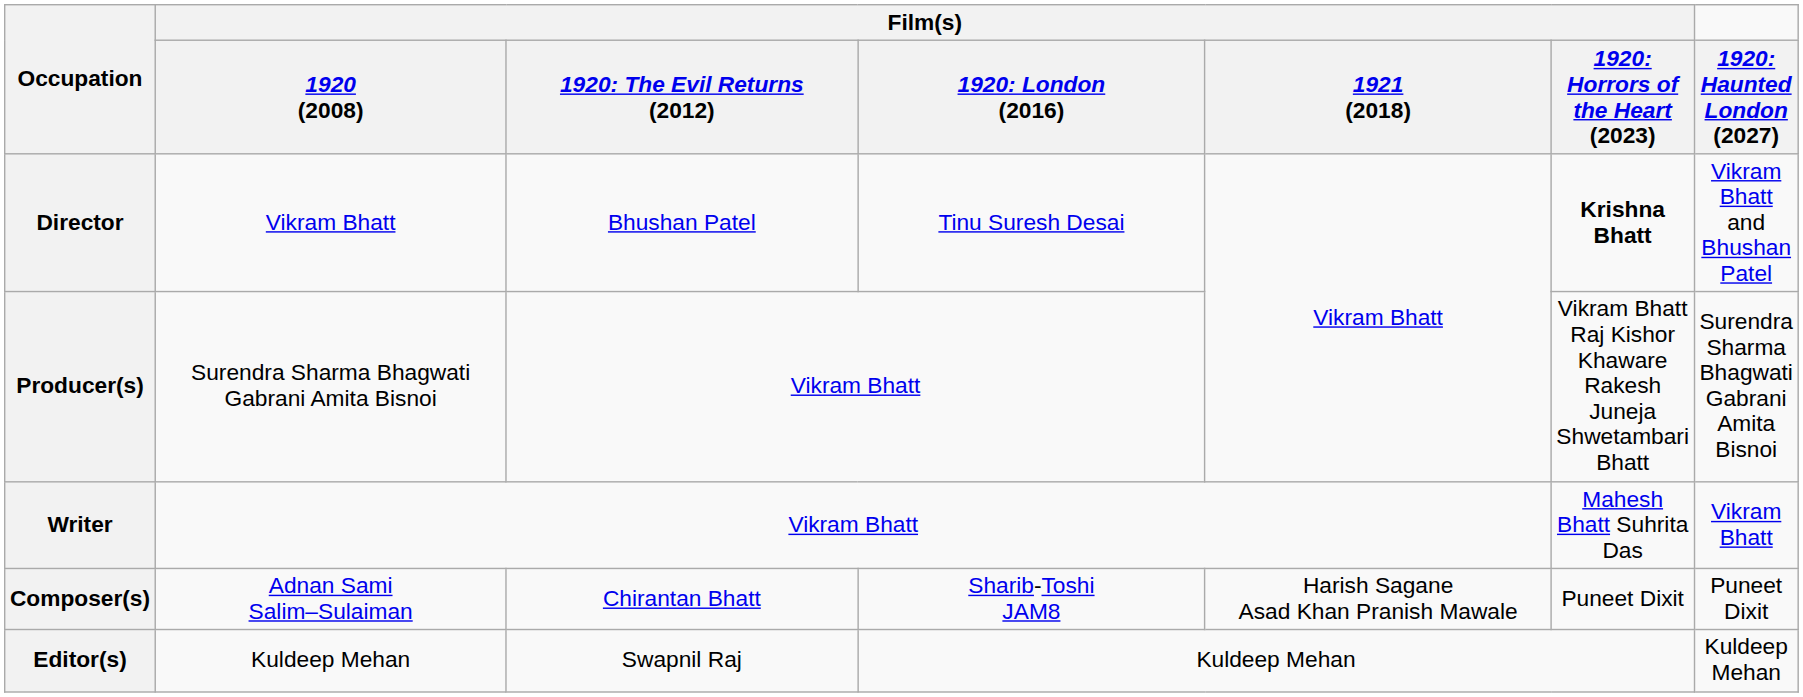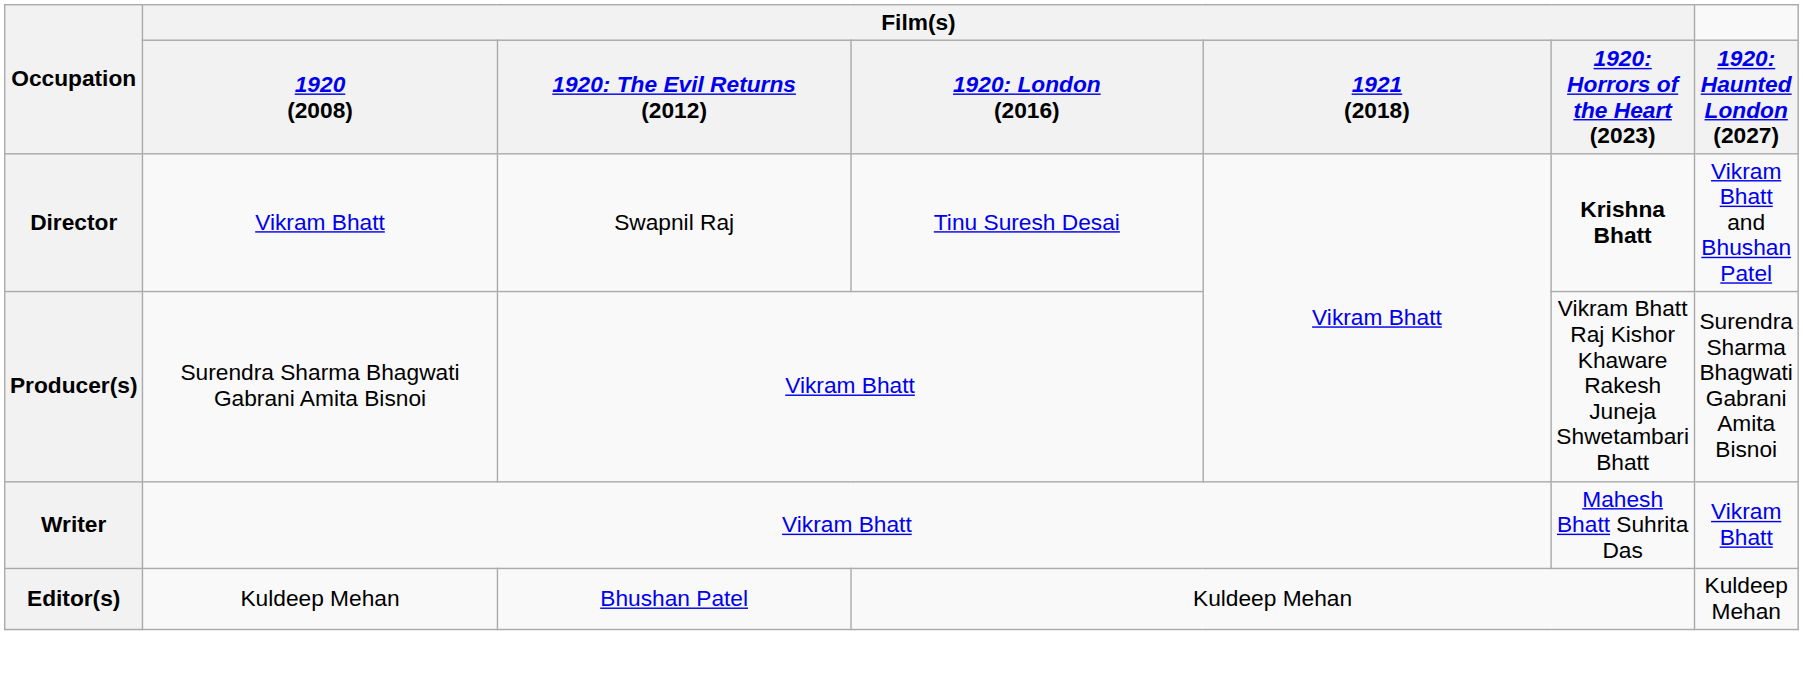(682, 222) Bhushan Patel -> (674, 222) Swapnil Raj
- row: (80, 598)
(682, 660) Swapnil Raj -> (674, 598) Bhushan Patel
